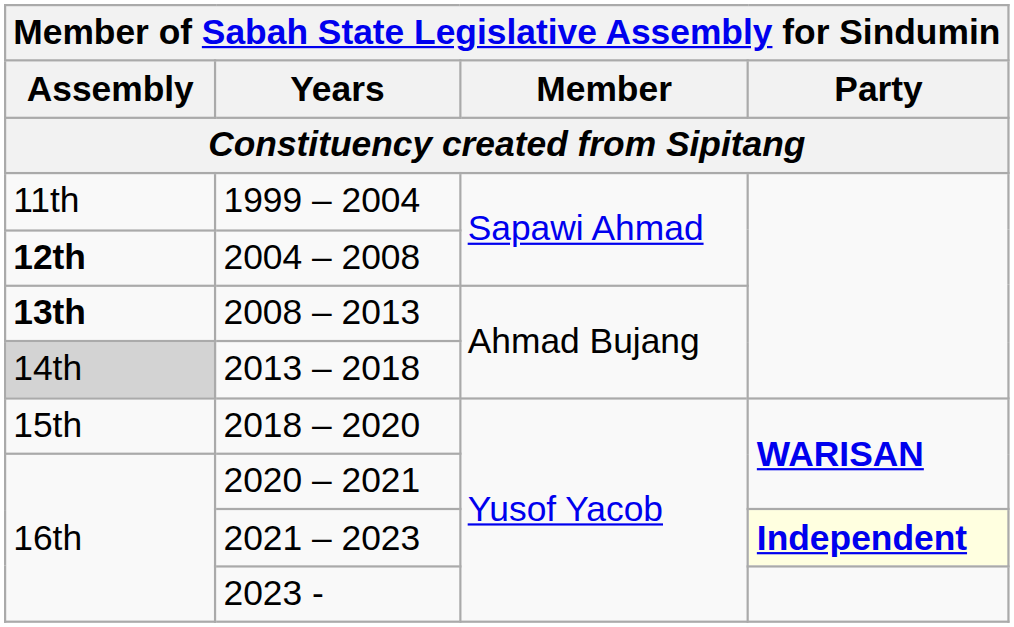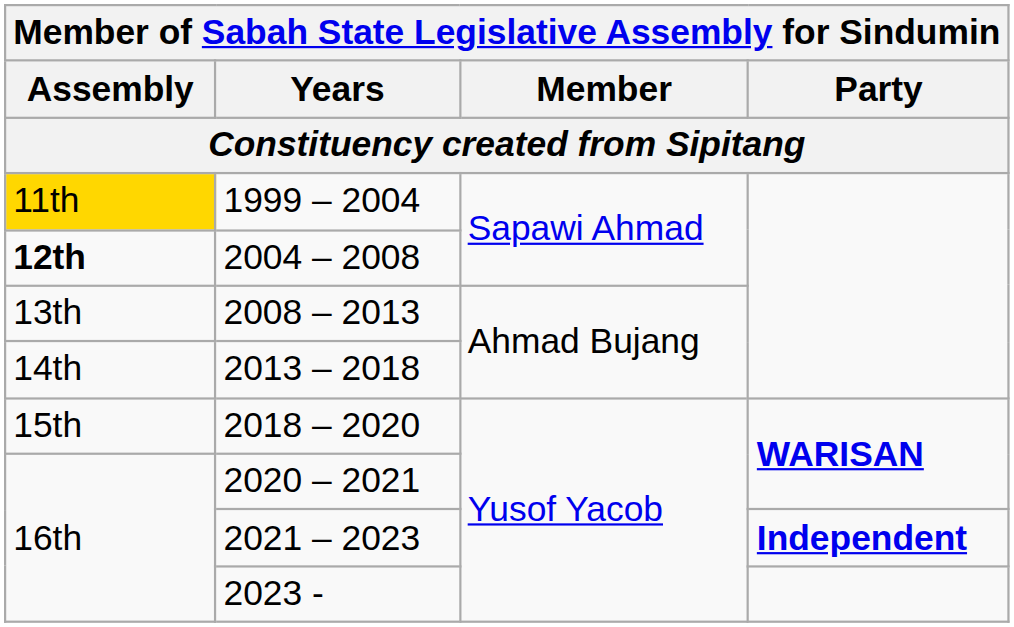(46, 200) no background -> (46, 200) gold background
(50, 312) bold -> (48, 312) normal
(48, 369) lightgrey background -> (48, 369) no background
(862, 537) lightyellow background -> (862, 537) no background
